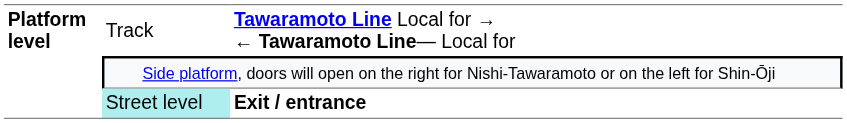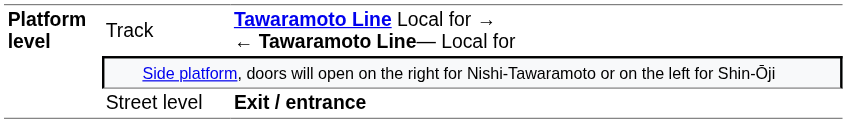(154, 103) paleturquoise background -> (154, 103) no background
